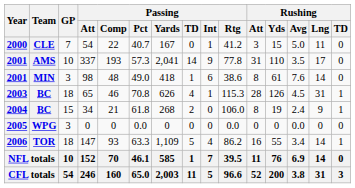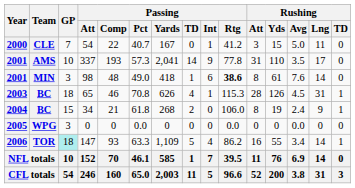(233, 77) normal -> (233, 77) bold
(68, 142) no background -> (68, 142) paleturquoise background
